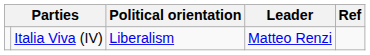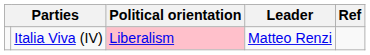(142, 38) no background -> (142, 38) pink background
